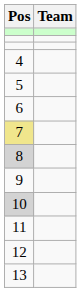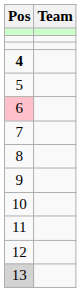(19, 61) normal -> (19, 61) bold
(19, 108) no background -> (19, 108) pink background
(19, 132) khaki background -> (19, 132) no background
(19, 156) lightgrey background -> (19, 156) no background
(19, 204) lightgrey background -> (19, 204) no background
(19, 275) no background -> (19, 275) lightgrey background
